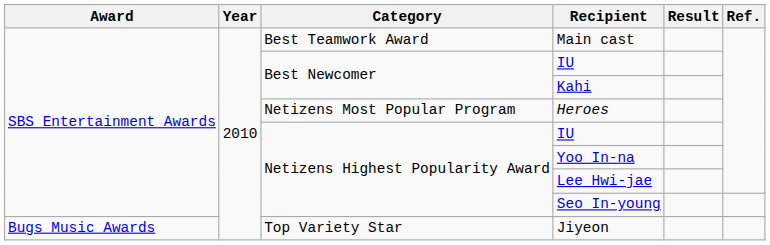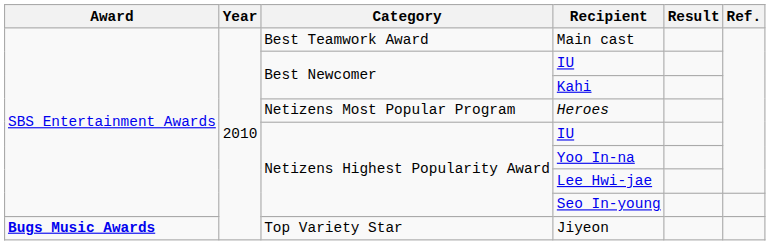(82, 228) normal -> (82, 228) bold
